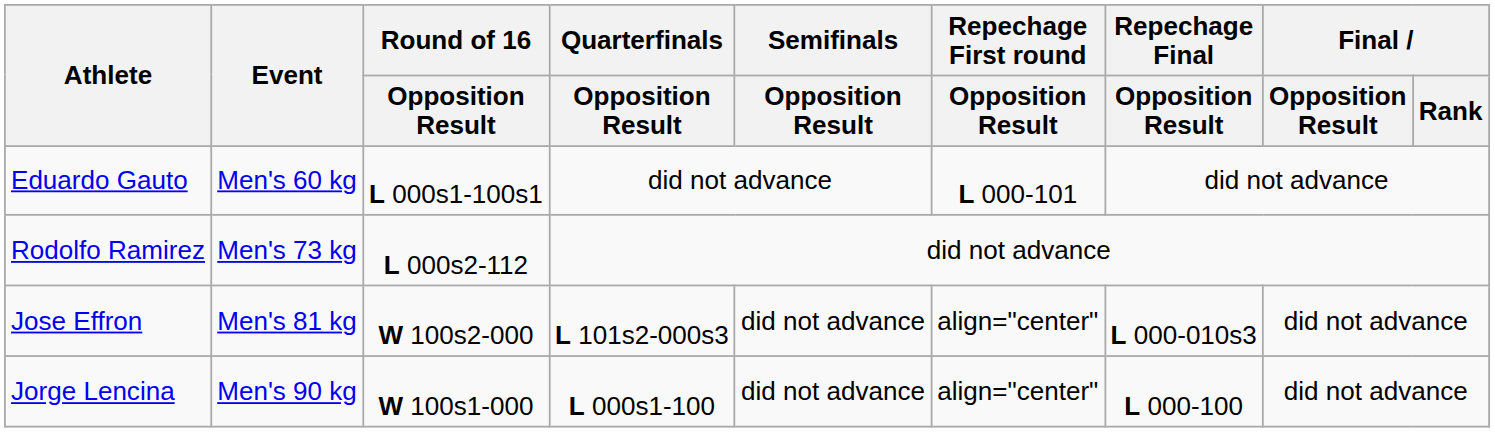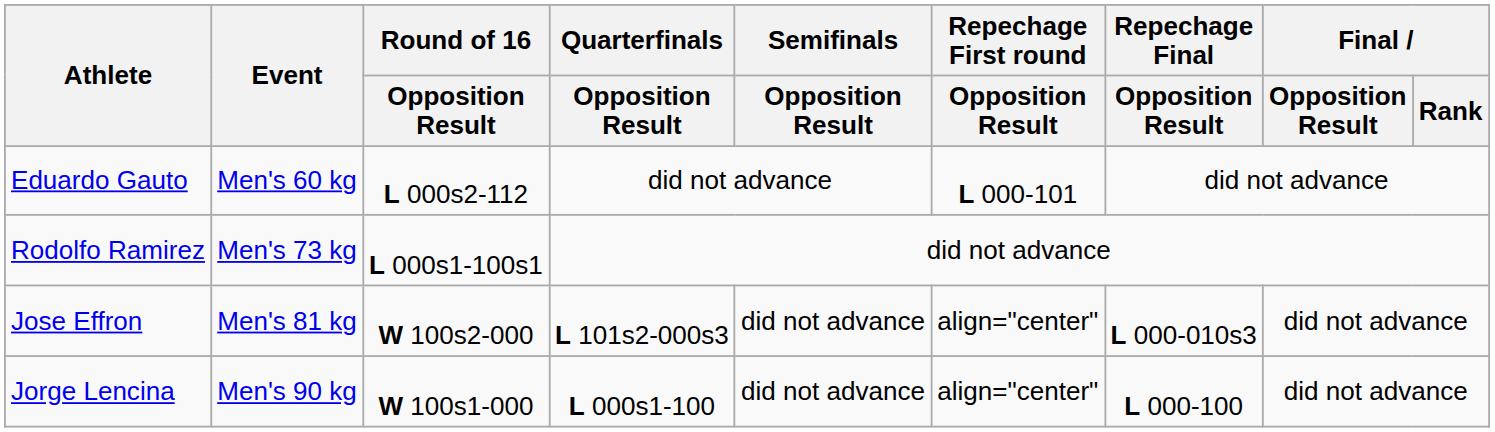(456, 195) L 000s1-100s1 -> (456, 195) L 000s2-112
(456, 265) L 000s2-112 -> (456, 265) L 000s1-100s1
